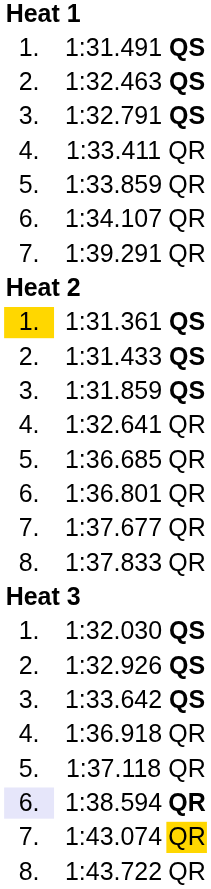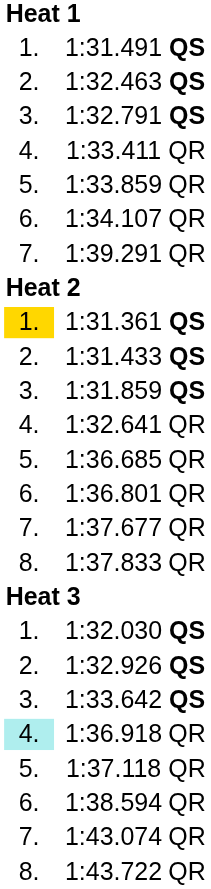(29, 734) no background -> (29, 734) paleturquoise background
(29, 802) lavender background -> (29, 802) no background
(187, 802) bold -> (187, 802) normal
(187, 837) gold background -> (187, 837) no background
